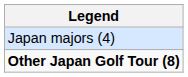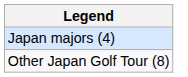(94, 61) bold -> (89, 61) normal
